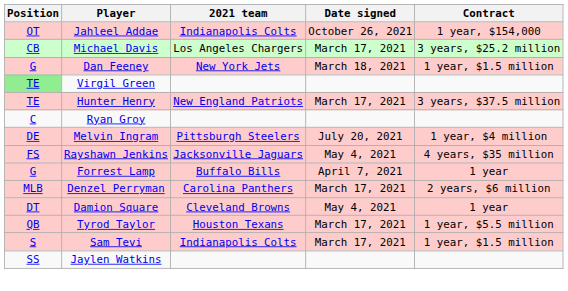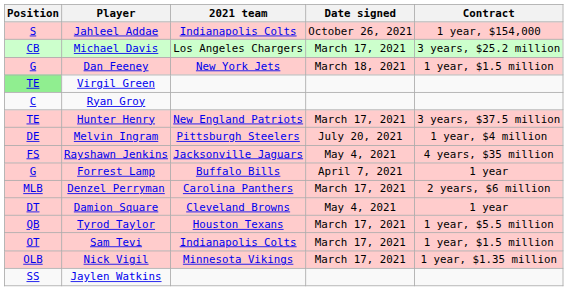(33, 31) OT -> (33, 31) S
rows swapped: (116, 119) <-> (116, 101)
(33, 242) S -> (33, 242) OT
+ row: (116, 259)
